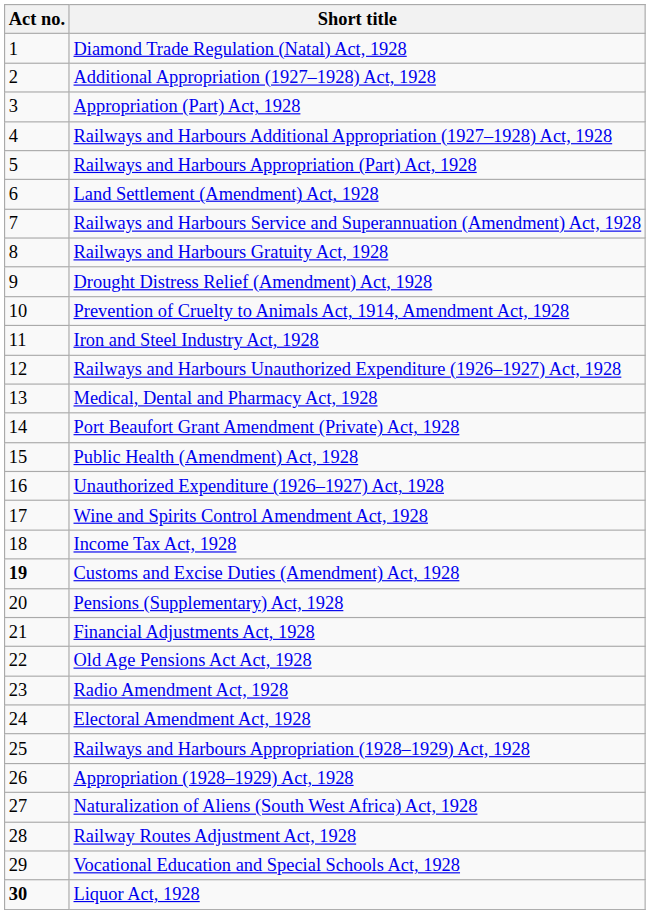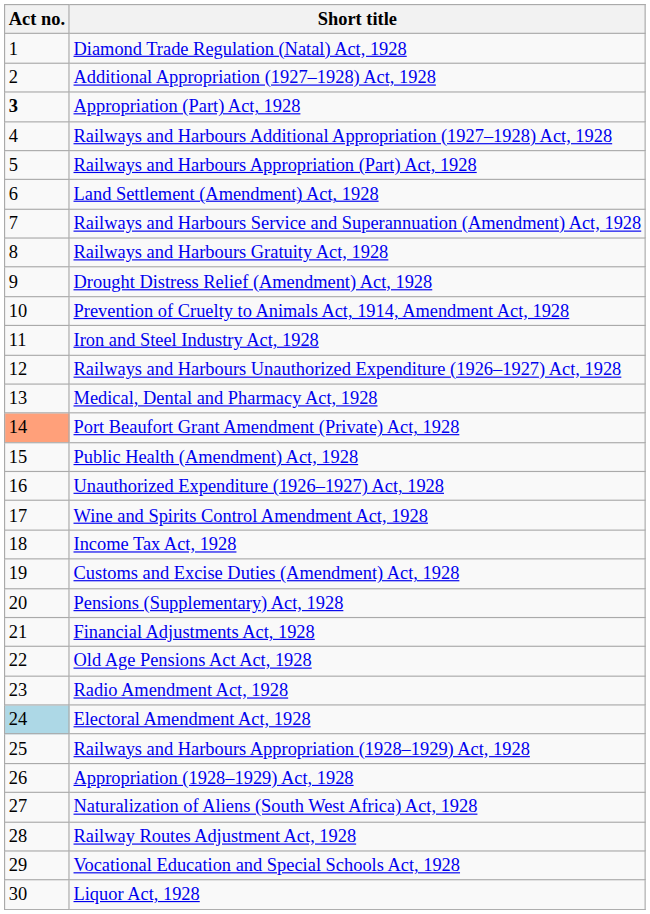(13, 106) normal -> (13, 106) bold
(18, 427) no background -> (18, 427) lightsalmon background
(18, 573) bold -> (18, 573) normal
(18, 719) no background -> (18, 719) lightblue background
(18, 894) bold -> (18, 894) normal
